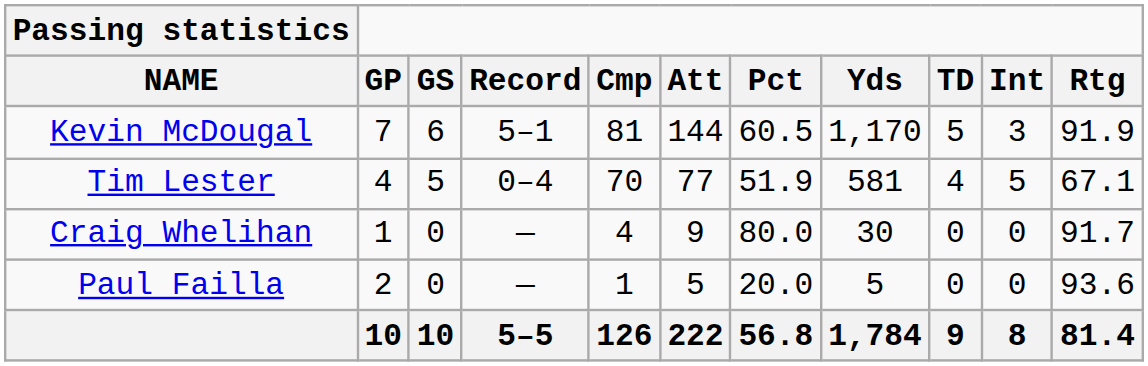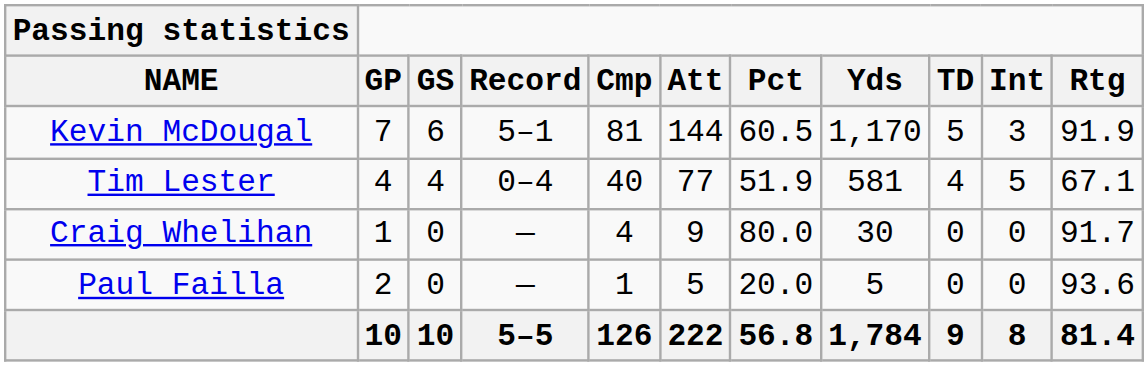(436, 183) 5 -> (436, 183) 4
(624, 183) 70 -> (624, 183) 40
